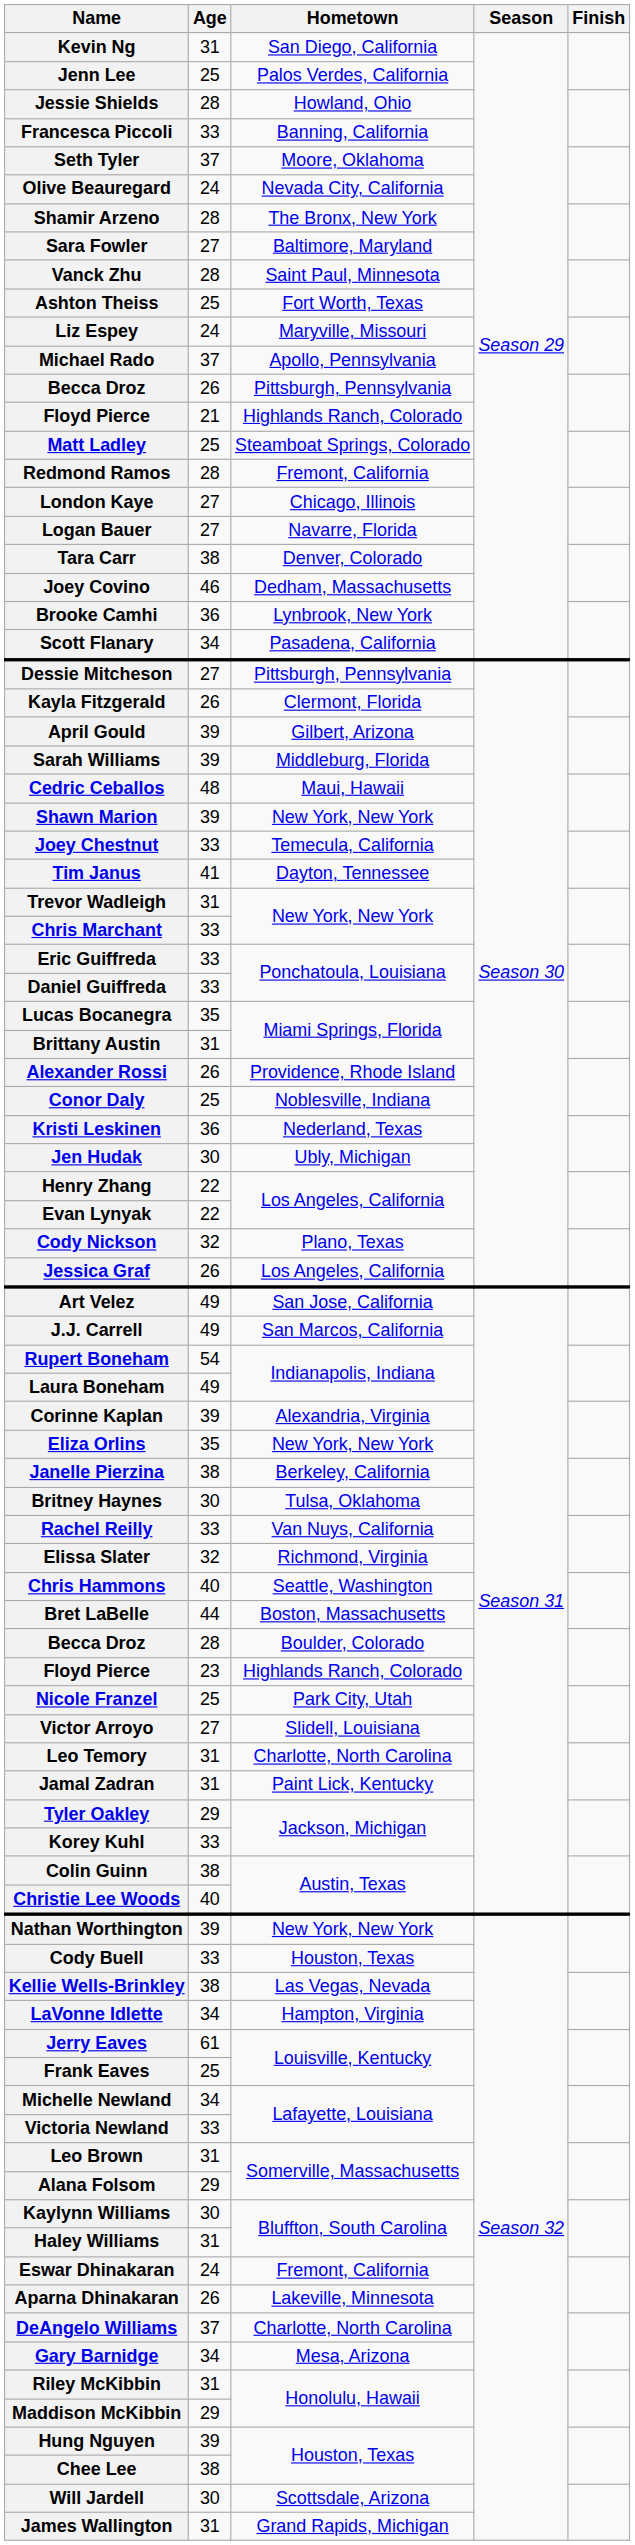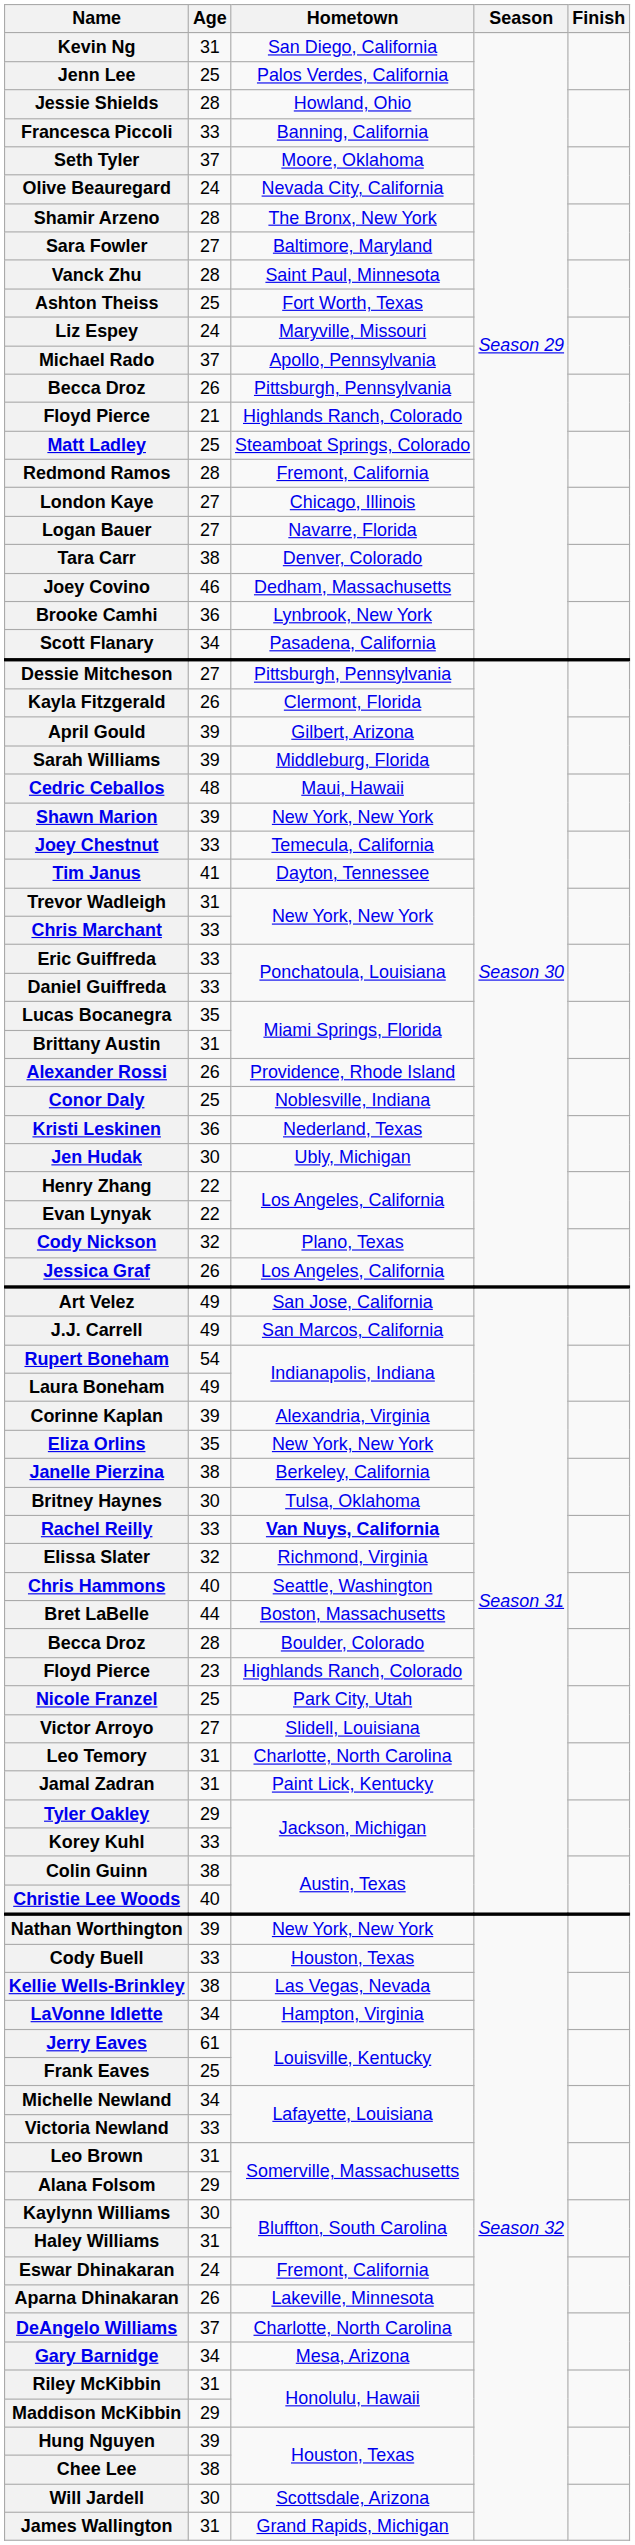(353, 1529) normal -> (353, 1529) bold
